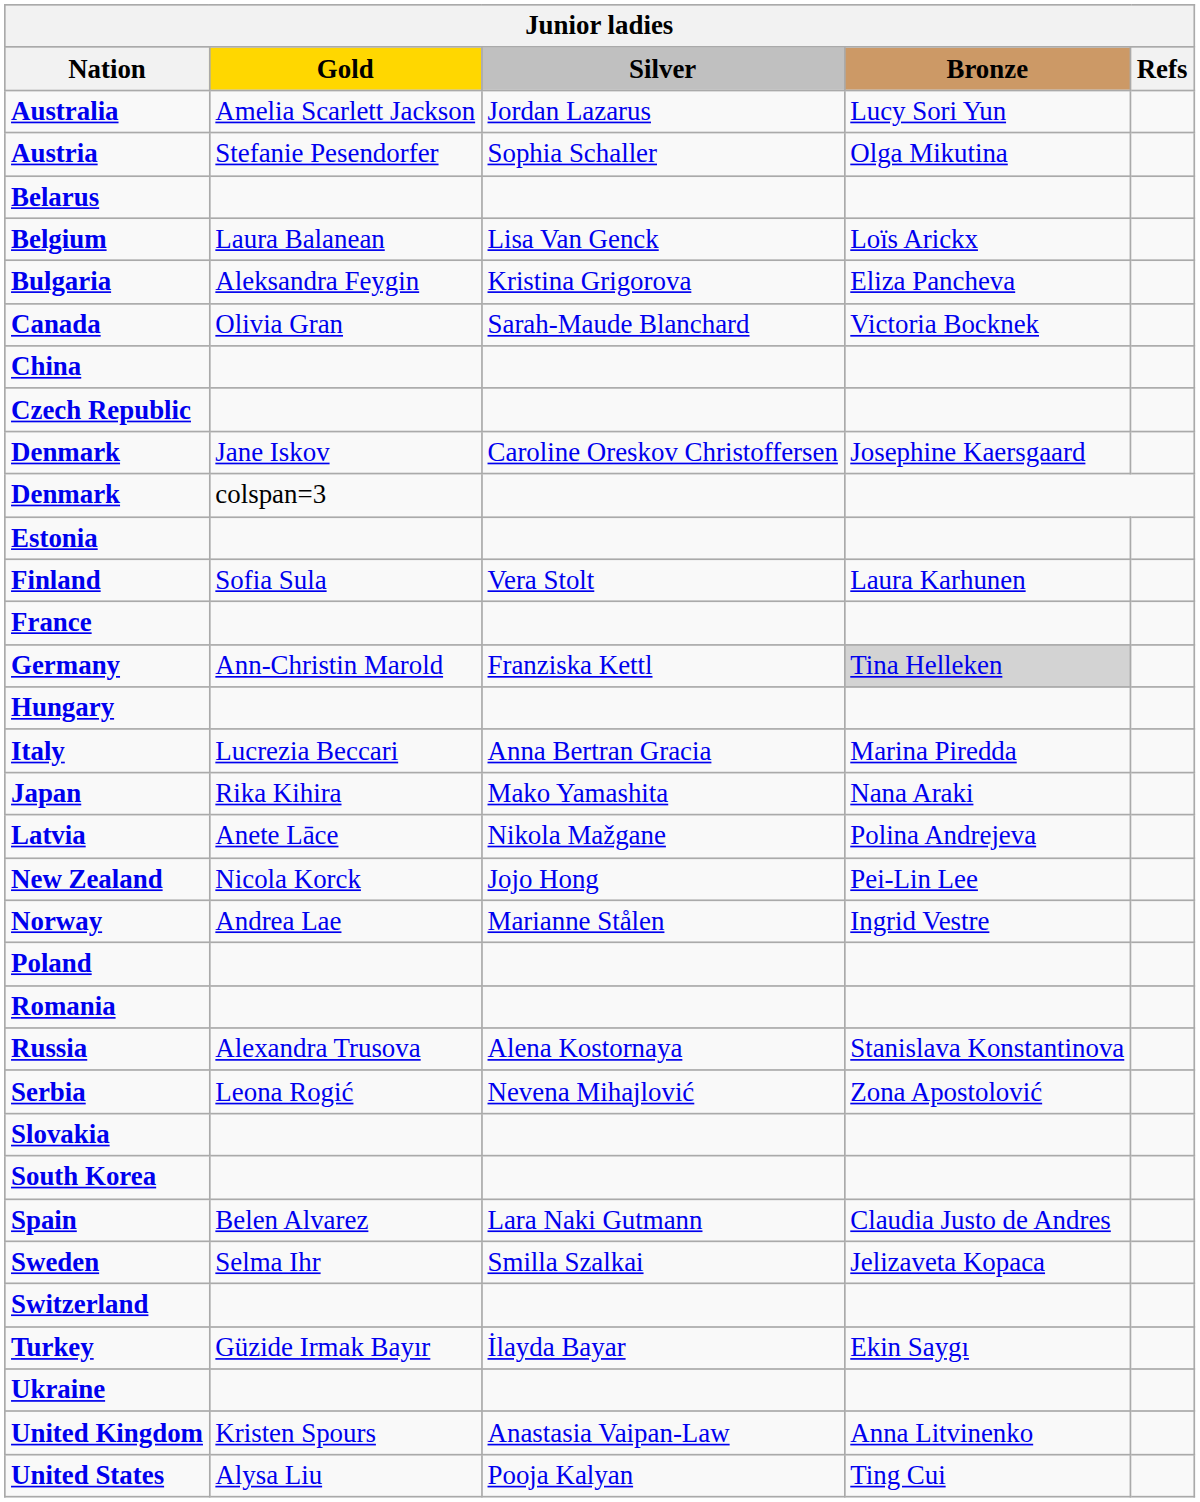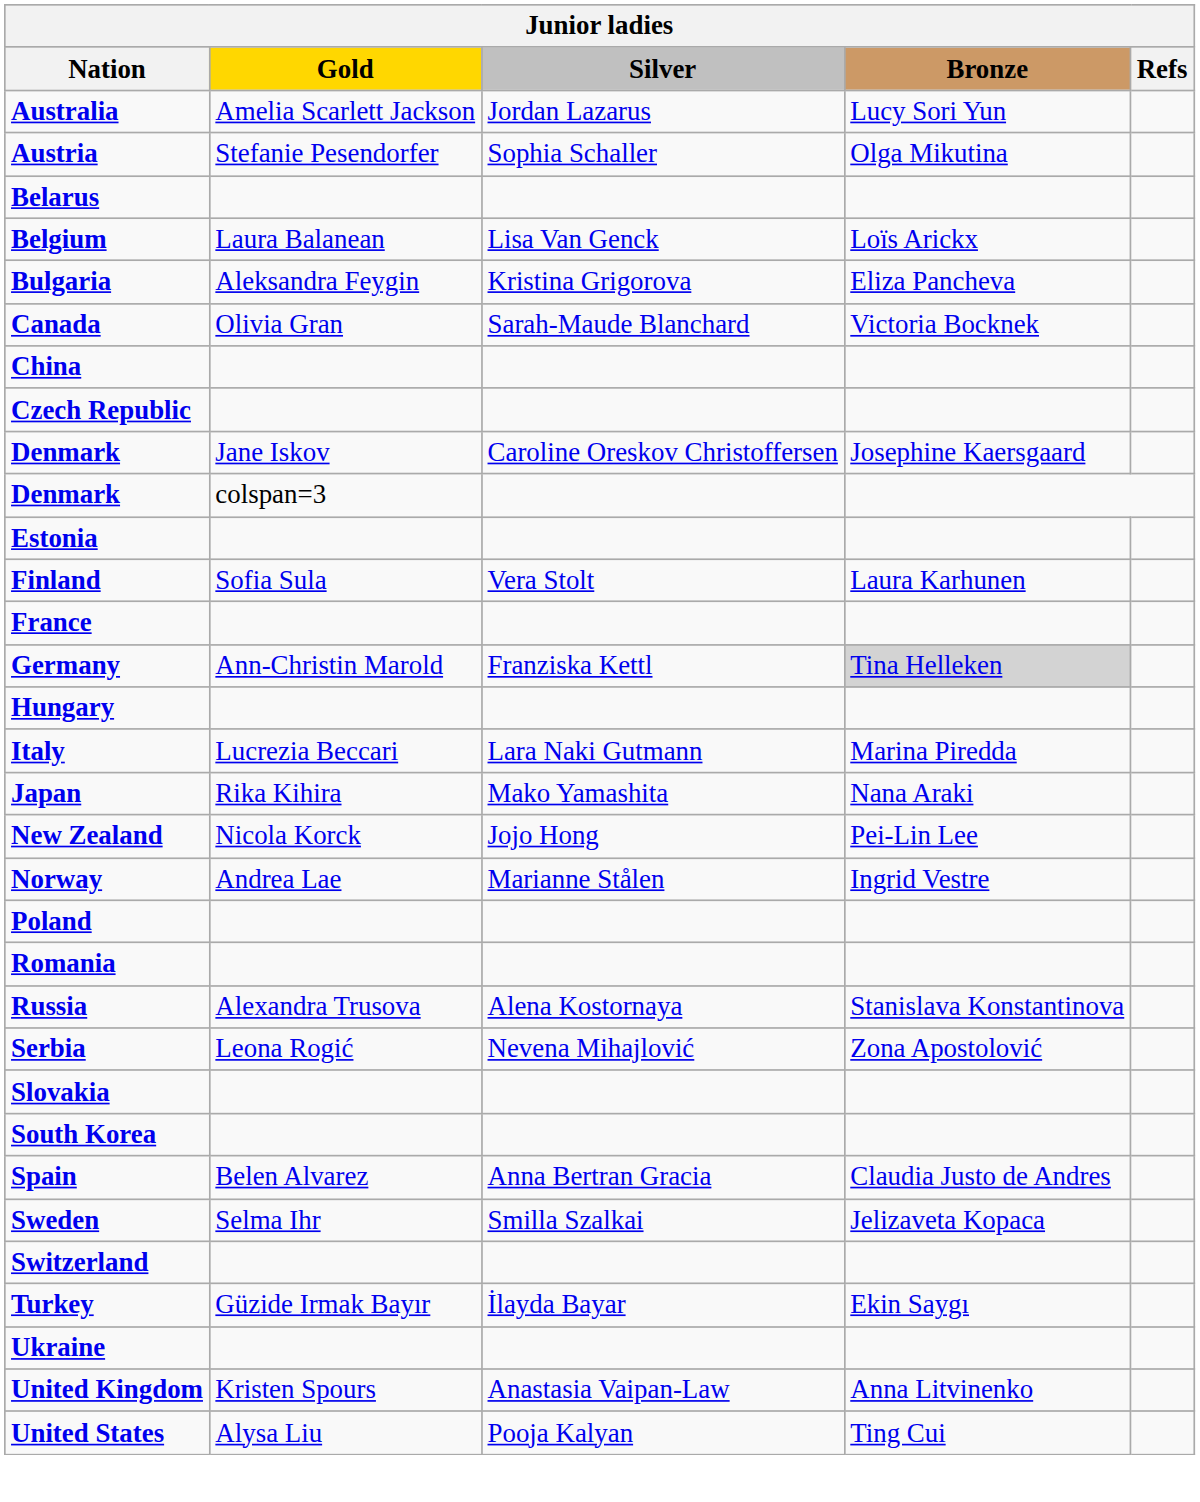(599, 750) Anna Bertran Gracia -> (595, 750) Lara Naki Gutmann
- row: (48, 835)
(595, 1219) Lara Naki Gutmann -> (599, 1176) Anna Bertran Gracia
